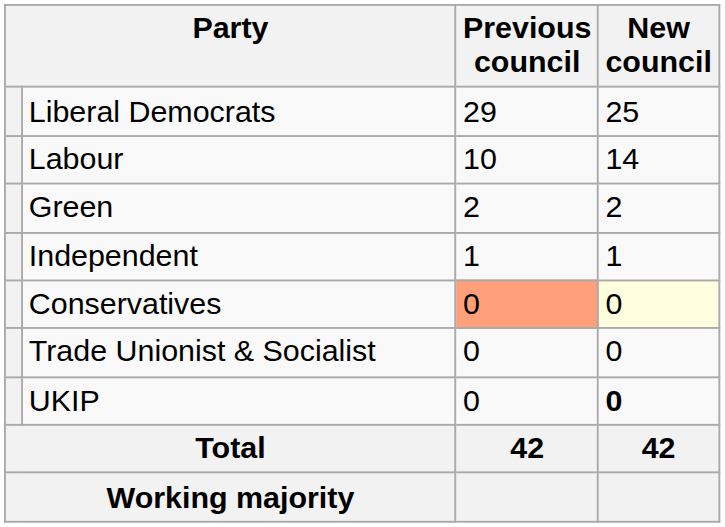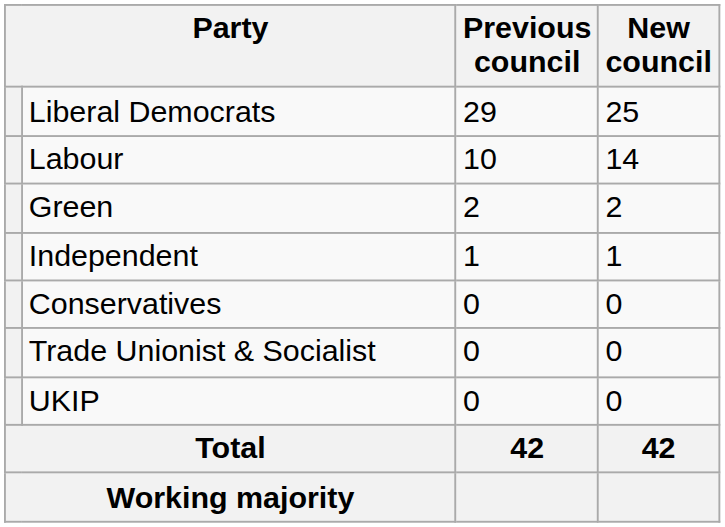(471, 303) lightsalmon background -> (471, 303) no background
(614, 303) lightyellow background -> (614, 303) no background
(614, 400) bold -> (614, 400) normal
